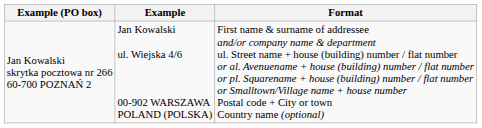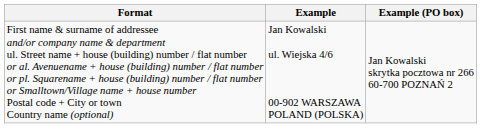columns swapped: (346, 13) <-> (60, 13)
